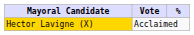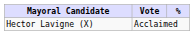(50, 24) gold background -> (50, 24) no background
